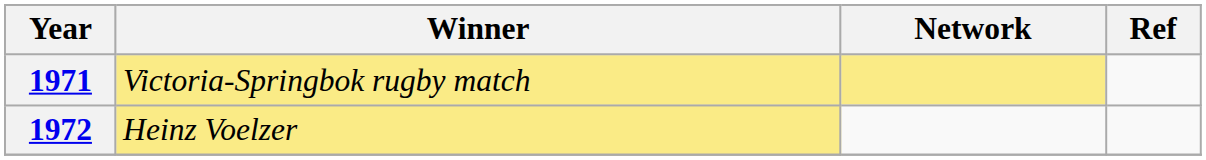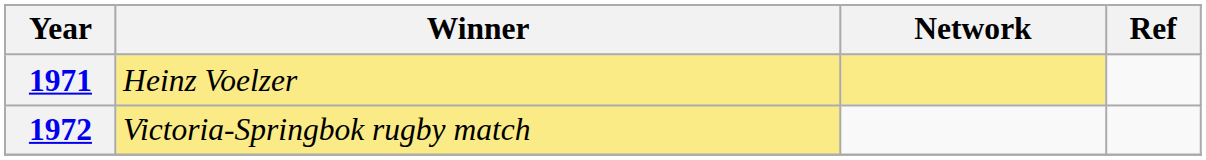(327, 79) Victoria-Springbok rugby match -> (210, 79) Heinz Voelzer
(210, 129) Heinz Voelzer -> (327, 129) Victoria-Springbok rugby match
